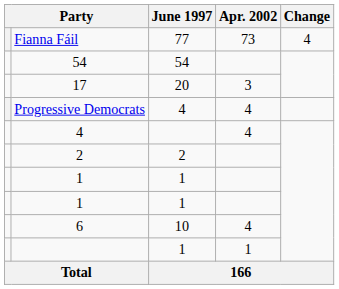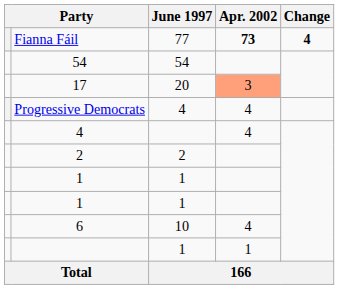(248, 39) normal -> (248, 39) bold
(307, 39) normal -> (307, 39) bold
(248, 86) no background -> (248, 86) lightsalmon background
